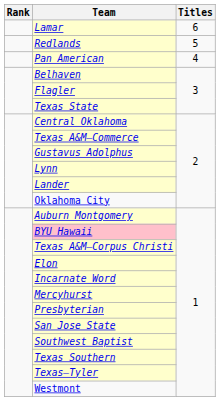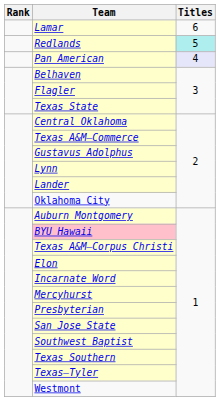(195, 44) no background -> (195, 44) paleturquoise background
(195, 59) no background -> (195, 59) lavender background
